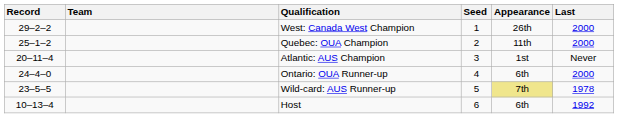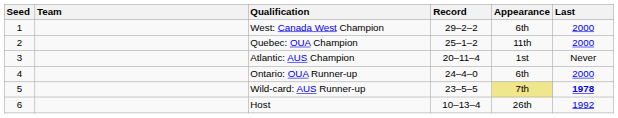columns swapped: (475, 12) <-> (23, 12)
(522, 27) 26th -> (522, 27) 6th
(583, 89) normal -> (583, 89) bold
(522, 105) 6th -> (522, 105) 26th
